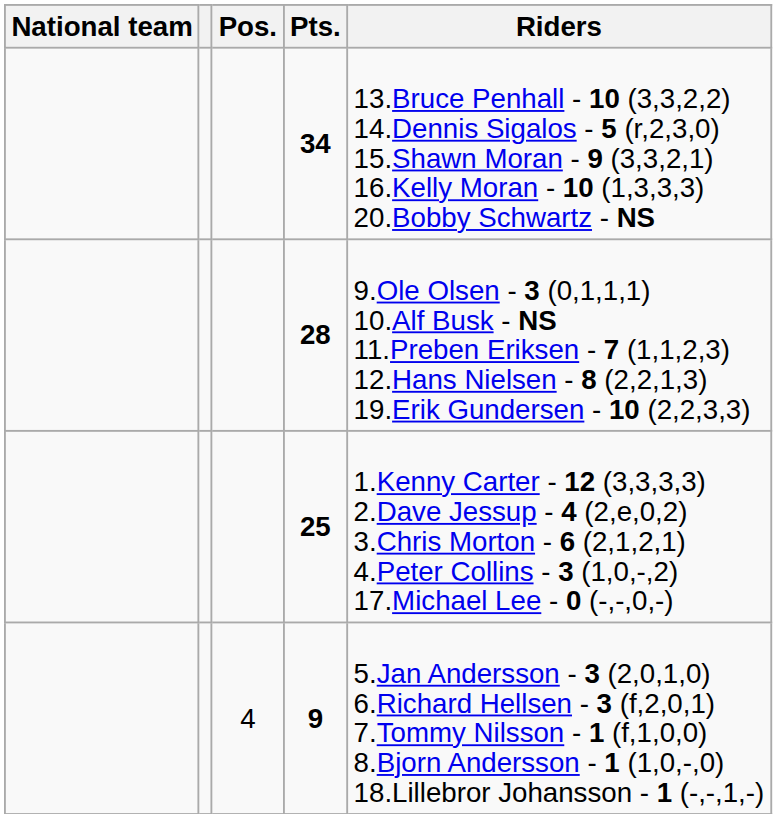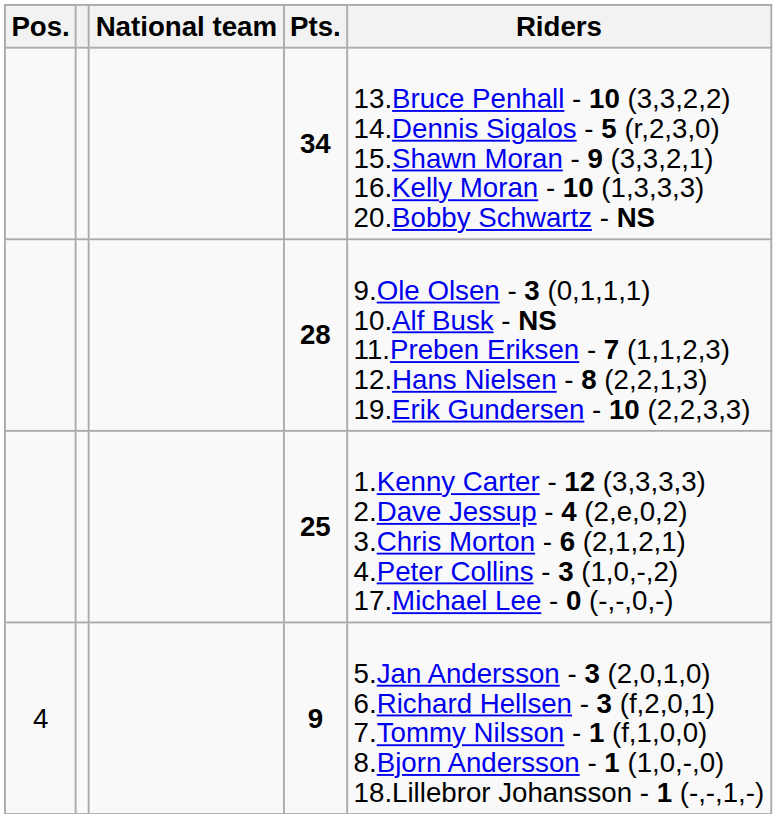columns swapped: (248, 26) <-> (102, 26)
